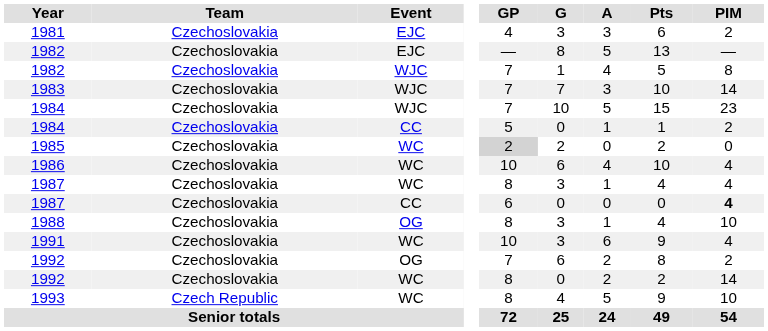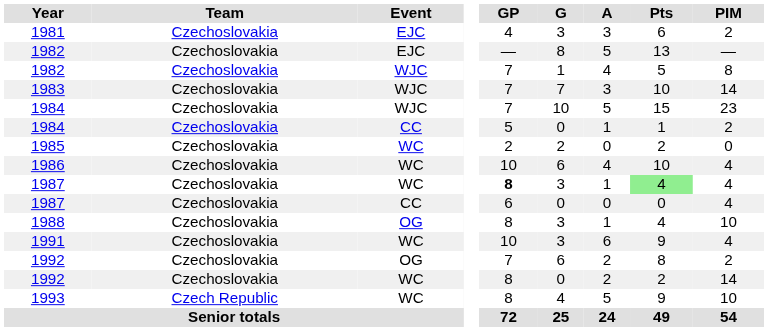(508, 146) lightgrey background -> (508, 146) no background
(508, 184) normal -> (508, 184) bold
(662, 184) no background -> (662, 184) lightgreen background
(728, 203) bold -> (728, 203) normal
